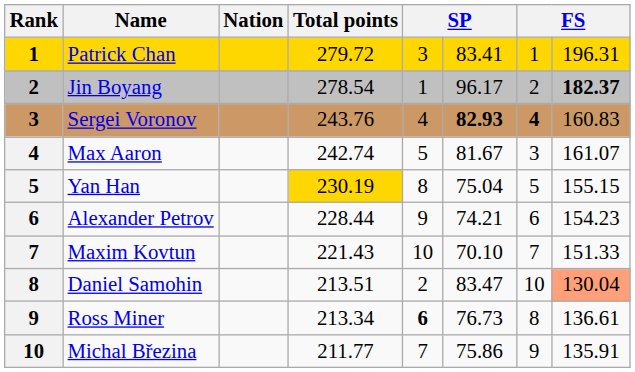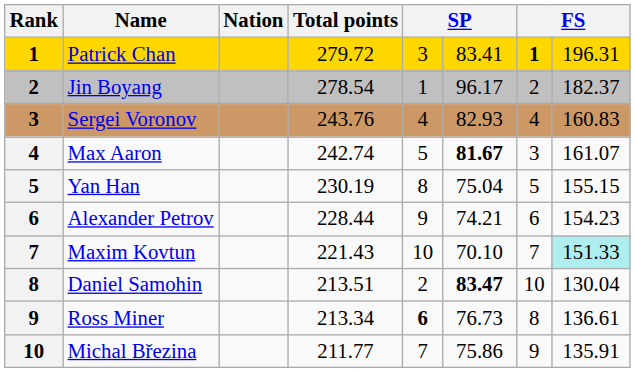(534, 53) normal -> (534, 53) bold
(591, 86) bold -> (591, 86) normal
(479, 119) bold -> (479, 119) normal
(534, 119) bold -> (534, 119) normal
(479, 152) normal -> (479, 152) bold
(346, 185) gold background -> (346, 185) no background
(591, 251) no background -> (591, 251) paleturquoise background
(479, 284) normal -> (479, 284) bold
(591, 284) lightsalmon background -> (591, 284) no background
